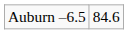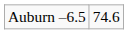(106, 16) 84.6 -> (106, 16) 74.6
